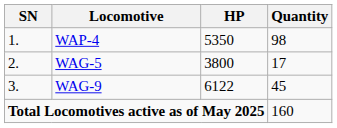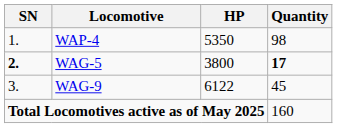(13, 63) normal -> (13, 63) bold
(279, 63) normal -> (279, 63) bold
